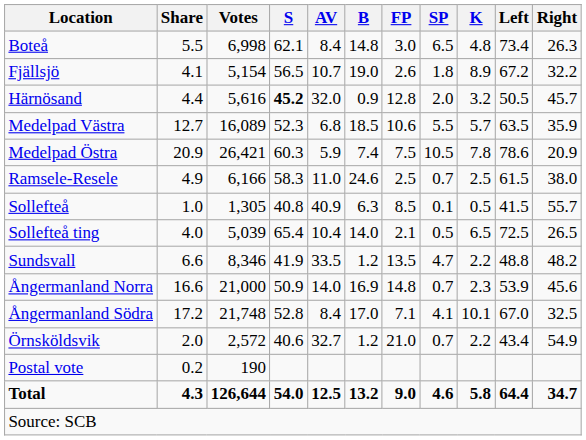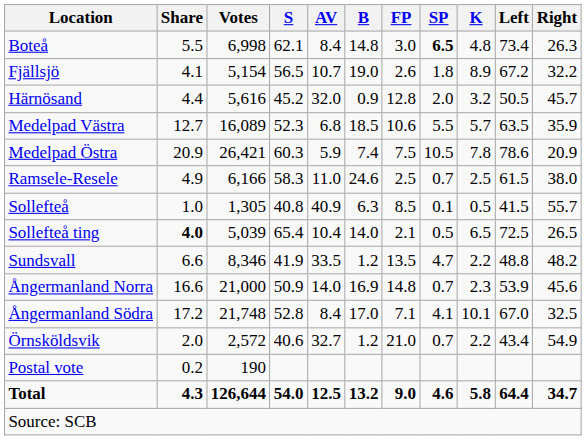(443, 44) normal -> (443, 44) bold
(289, 98) bold -> (289, 98) normal
(192, 233) normal -> (192, 233) bold
